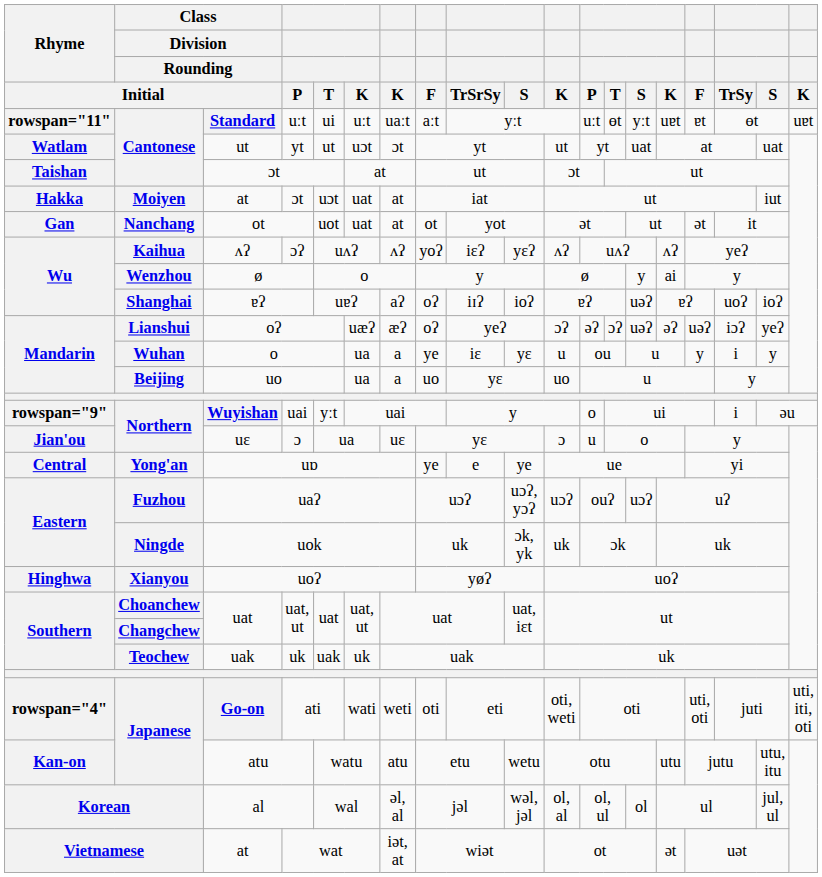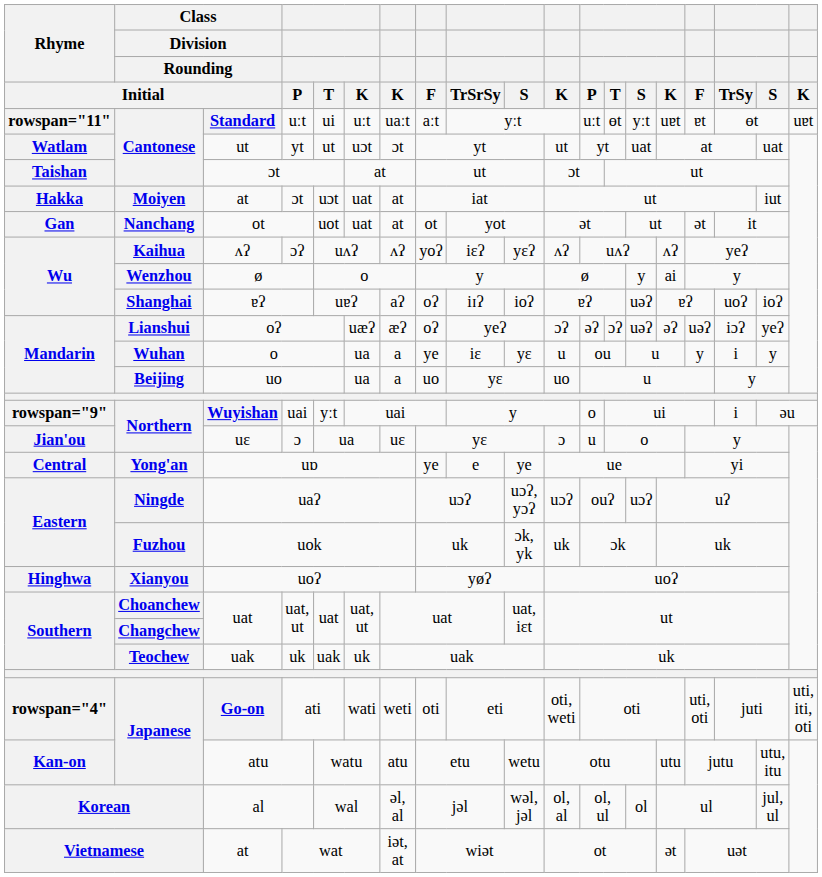(159, 500) Fuzhou -> (159, 500) Ningde
(159, 544) Ningde -> (159, 544) Fuzhou
